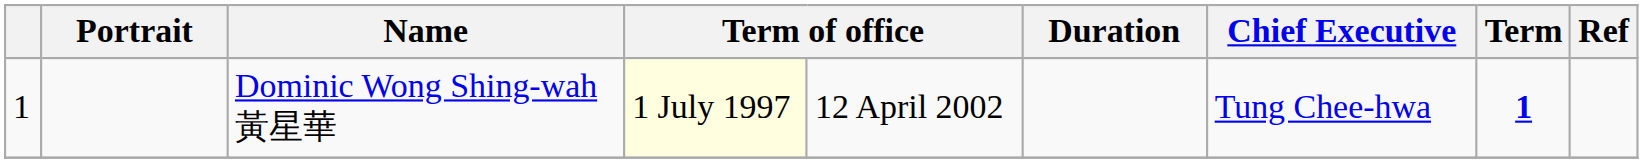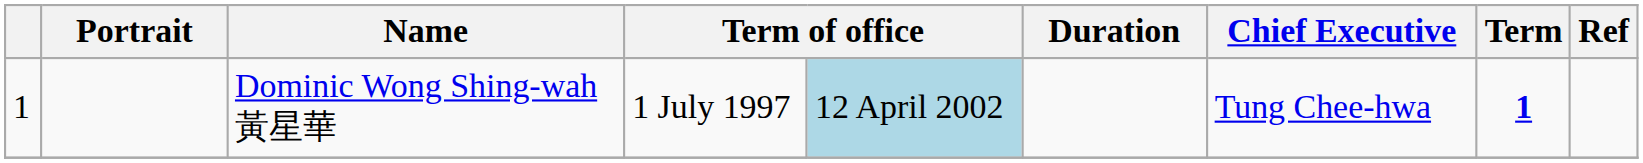(711, 107) lightyellow background -> (711, 107) no background
(909, 107) no background -> (909, 107) lightblue background
